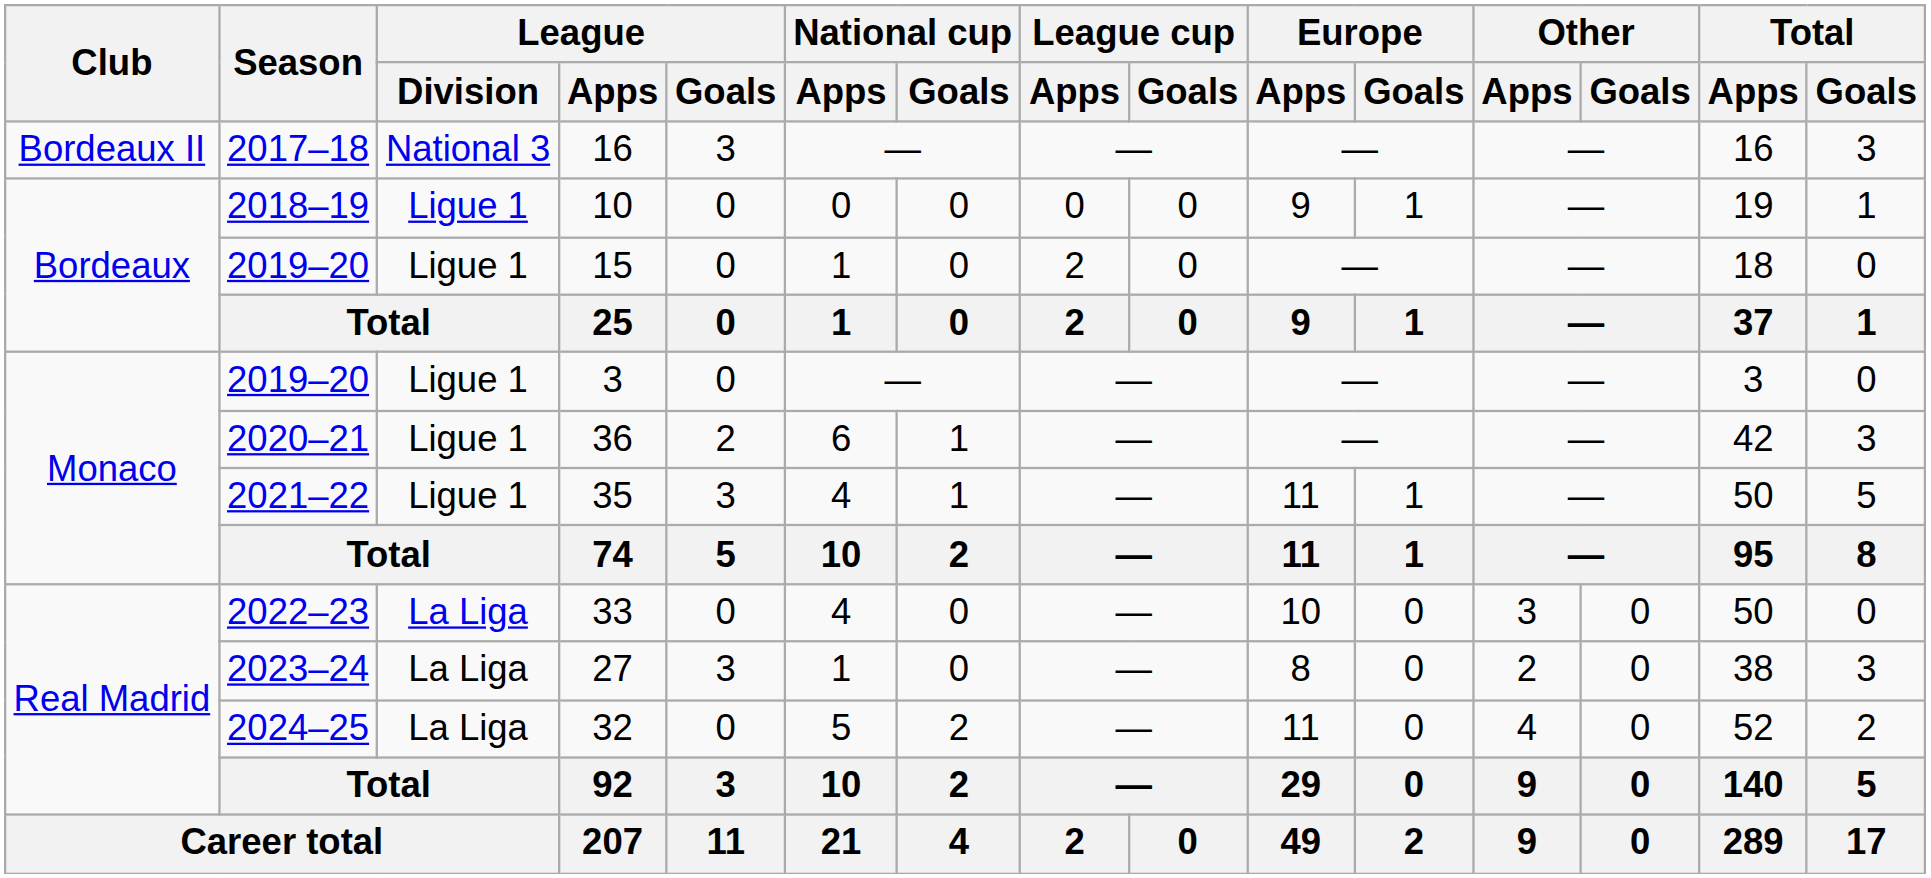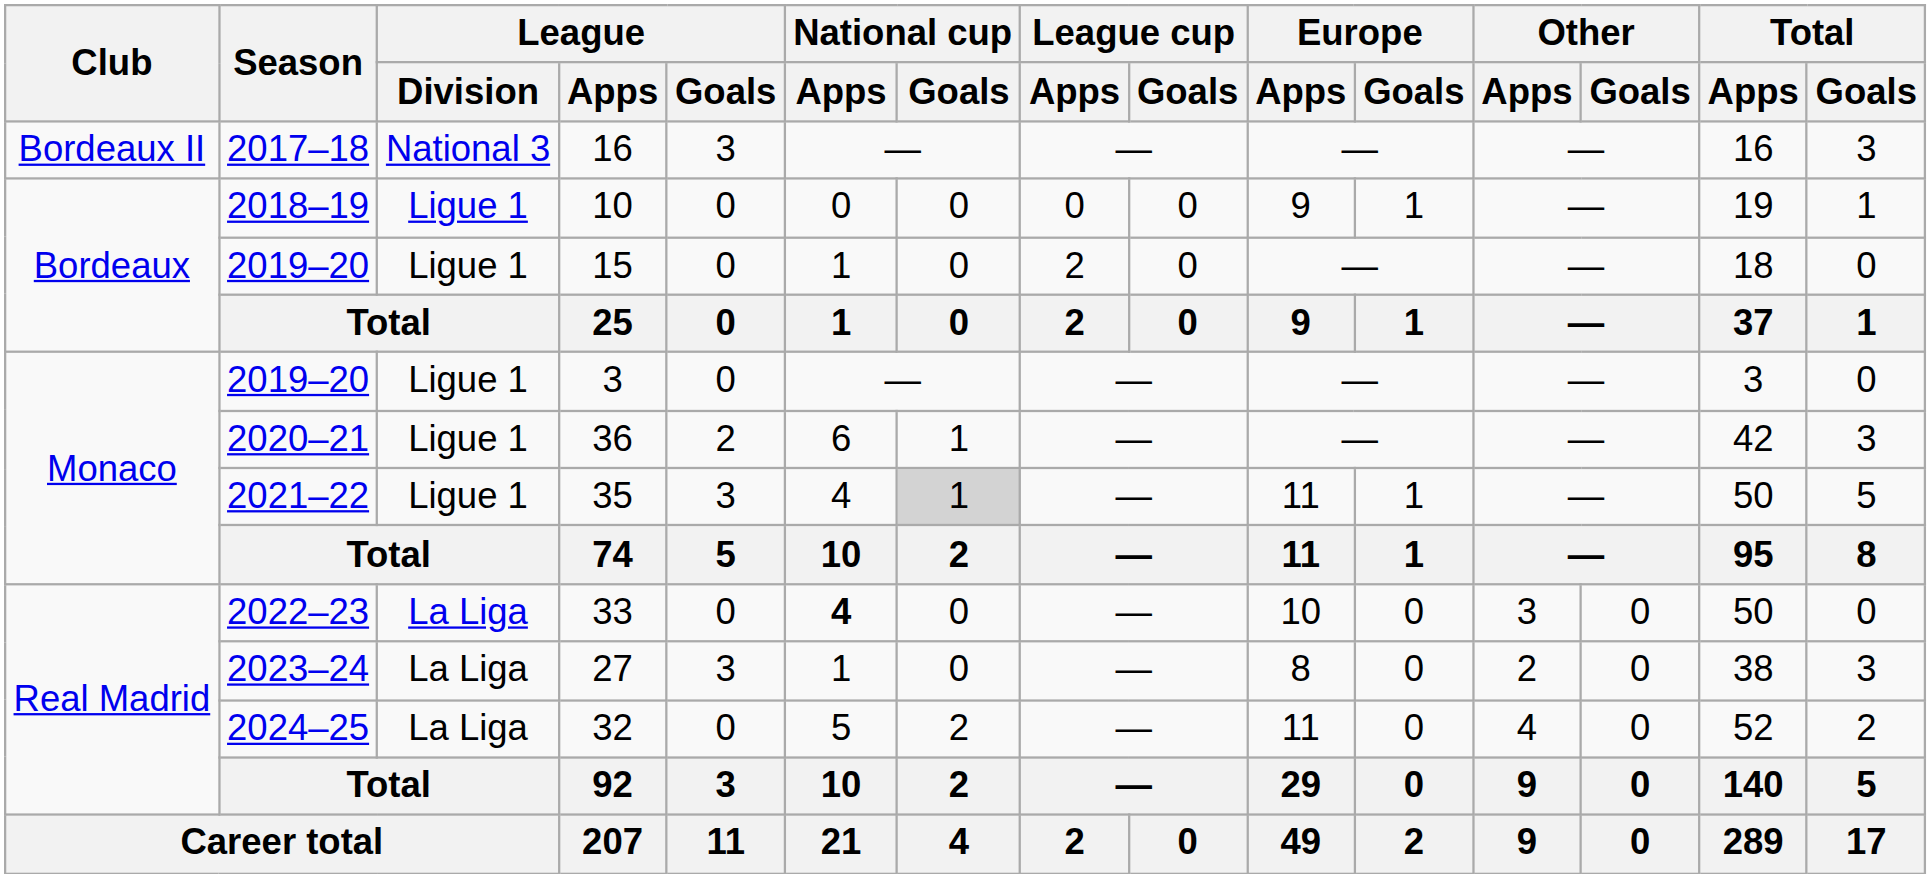(959, 496) no background -> (959, 496) lightgrey background
(841, 611) normal -> (841, 611) bold
